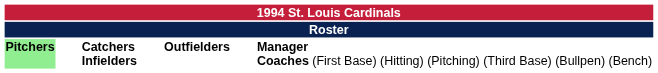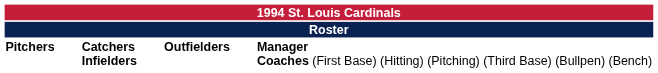(30, 47) lightgreen background -> (30, 47) no background
